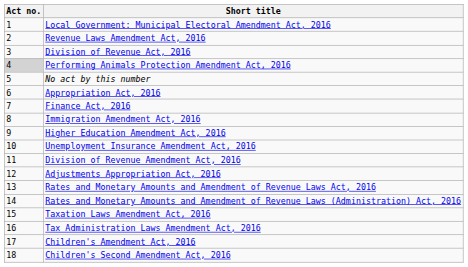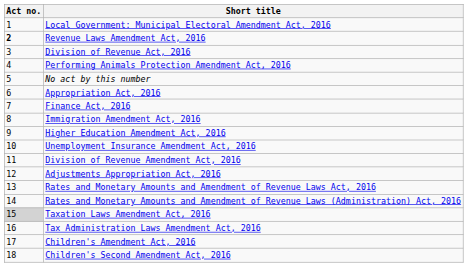(9, 38) normal -> (9, 38) bold
(9, 65) lightgrey background -> (9, 65) no background
(11, 214) no background -> (11, 214) lightgrey background
